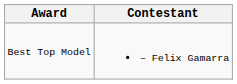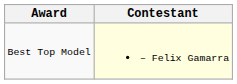(163, 58) no background -> (163, 58) lightyellow background
